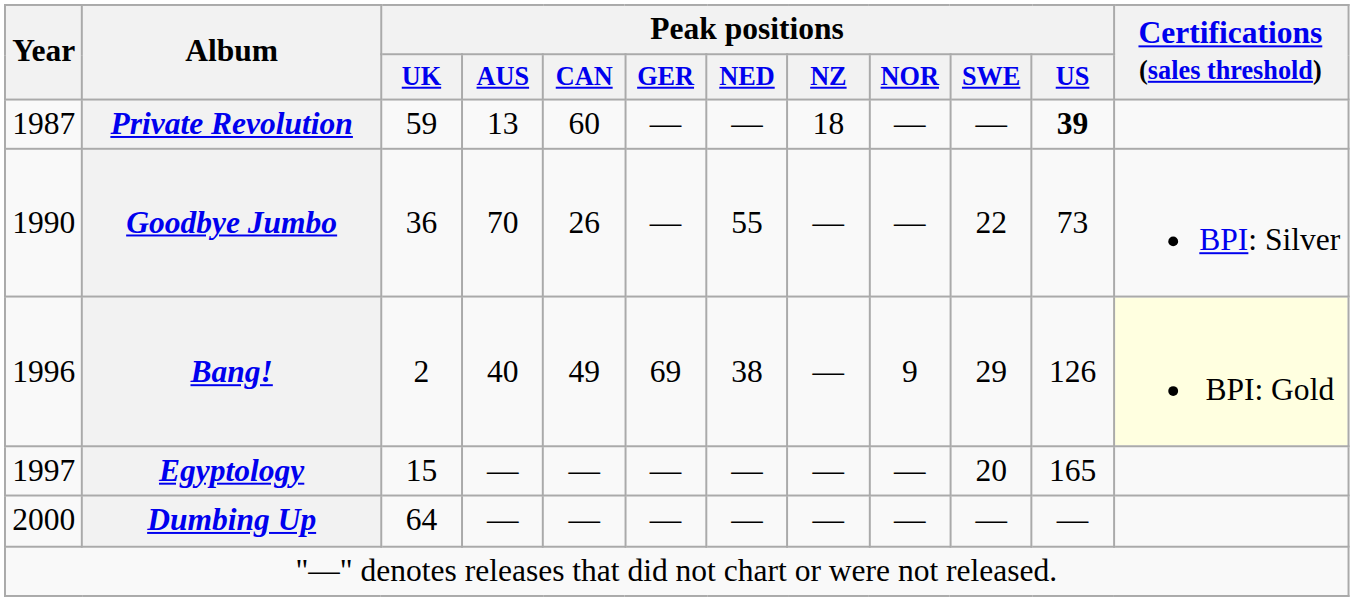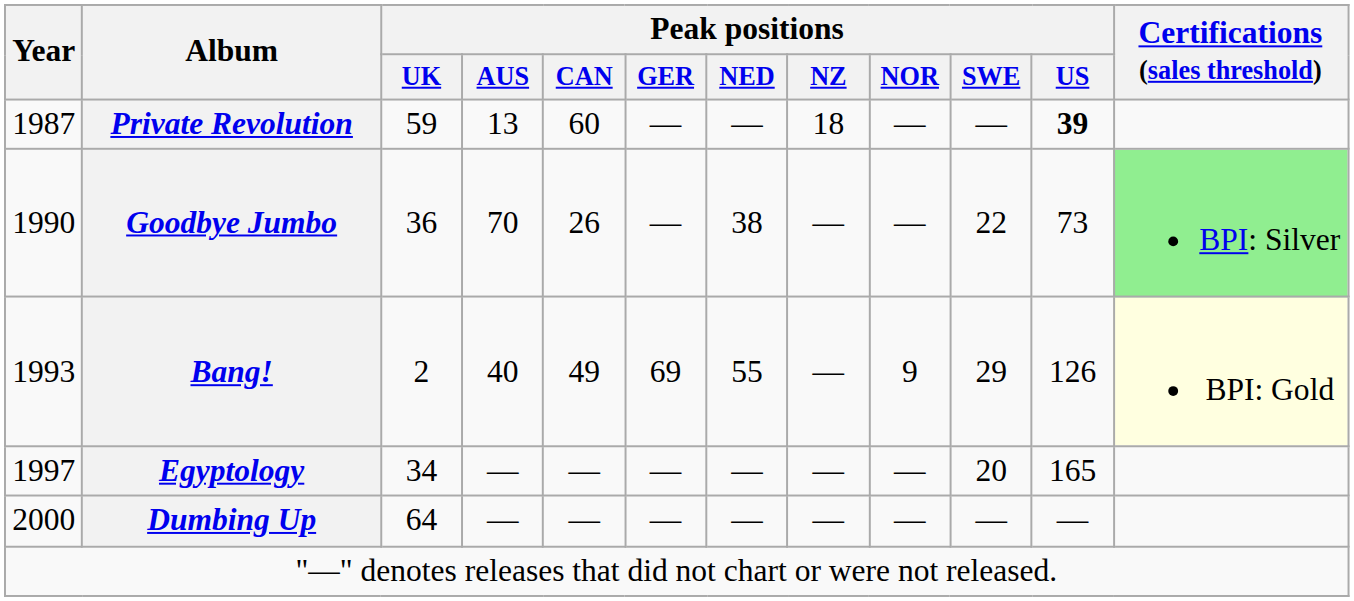(747, 222) 55 -> (747, 222) 38
(1230, 241) no background -> (1230, 241) lightgreen background
(44, 371) 1996 -> (44, 371) 1993
(747, 371) 38 -> (747, 371) 55
(421, 470) 15 -> (421, 470) 34
